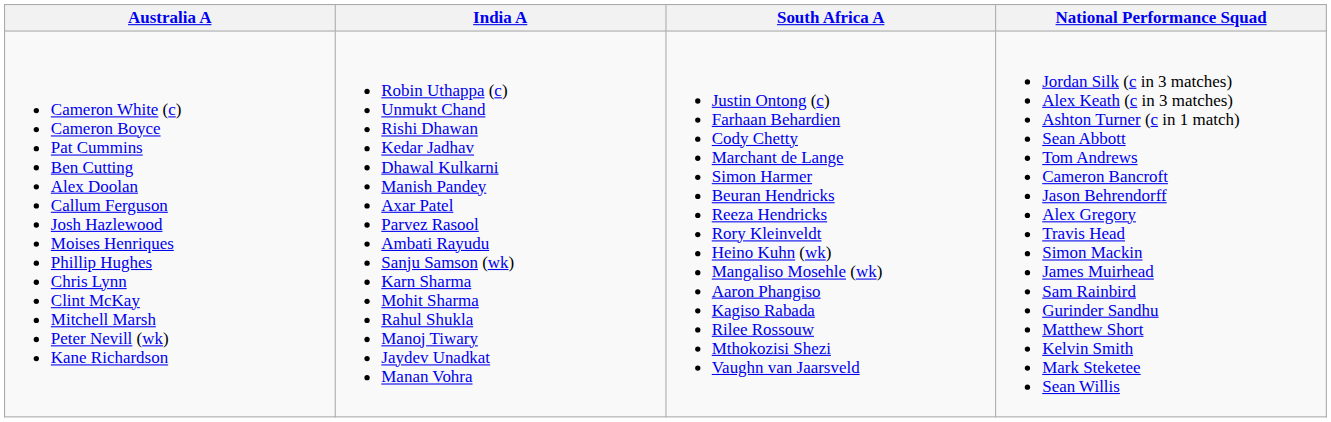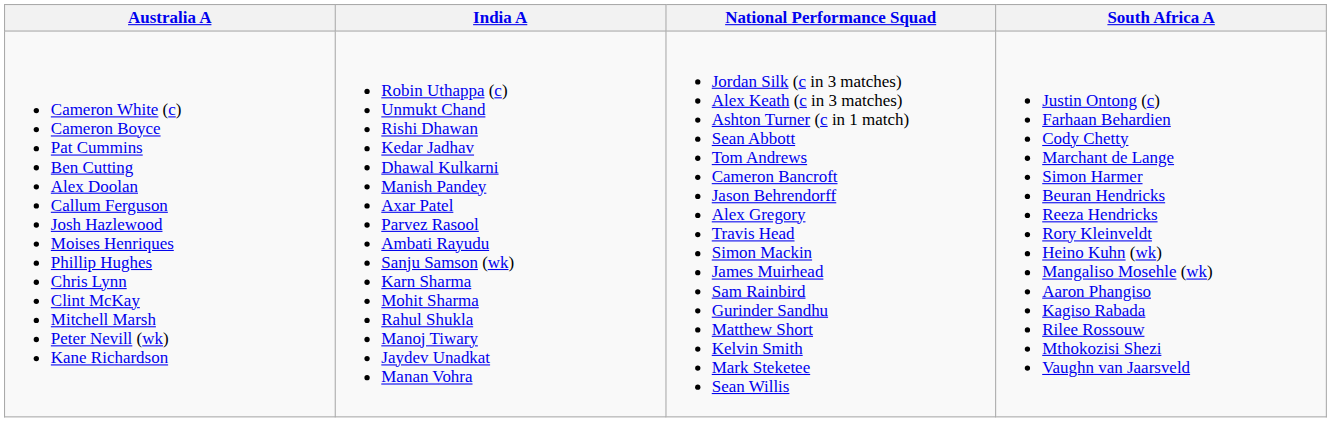columns swapped: (831, 17) <-> (1161, 17)
